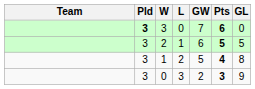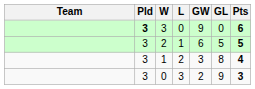columns swapped: (241, 12) <-> (222, 12)
(201, 28) 7 -> (201, 28) 9
(201, 60) 5 -> (201, 60) 3
